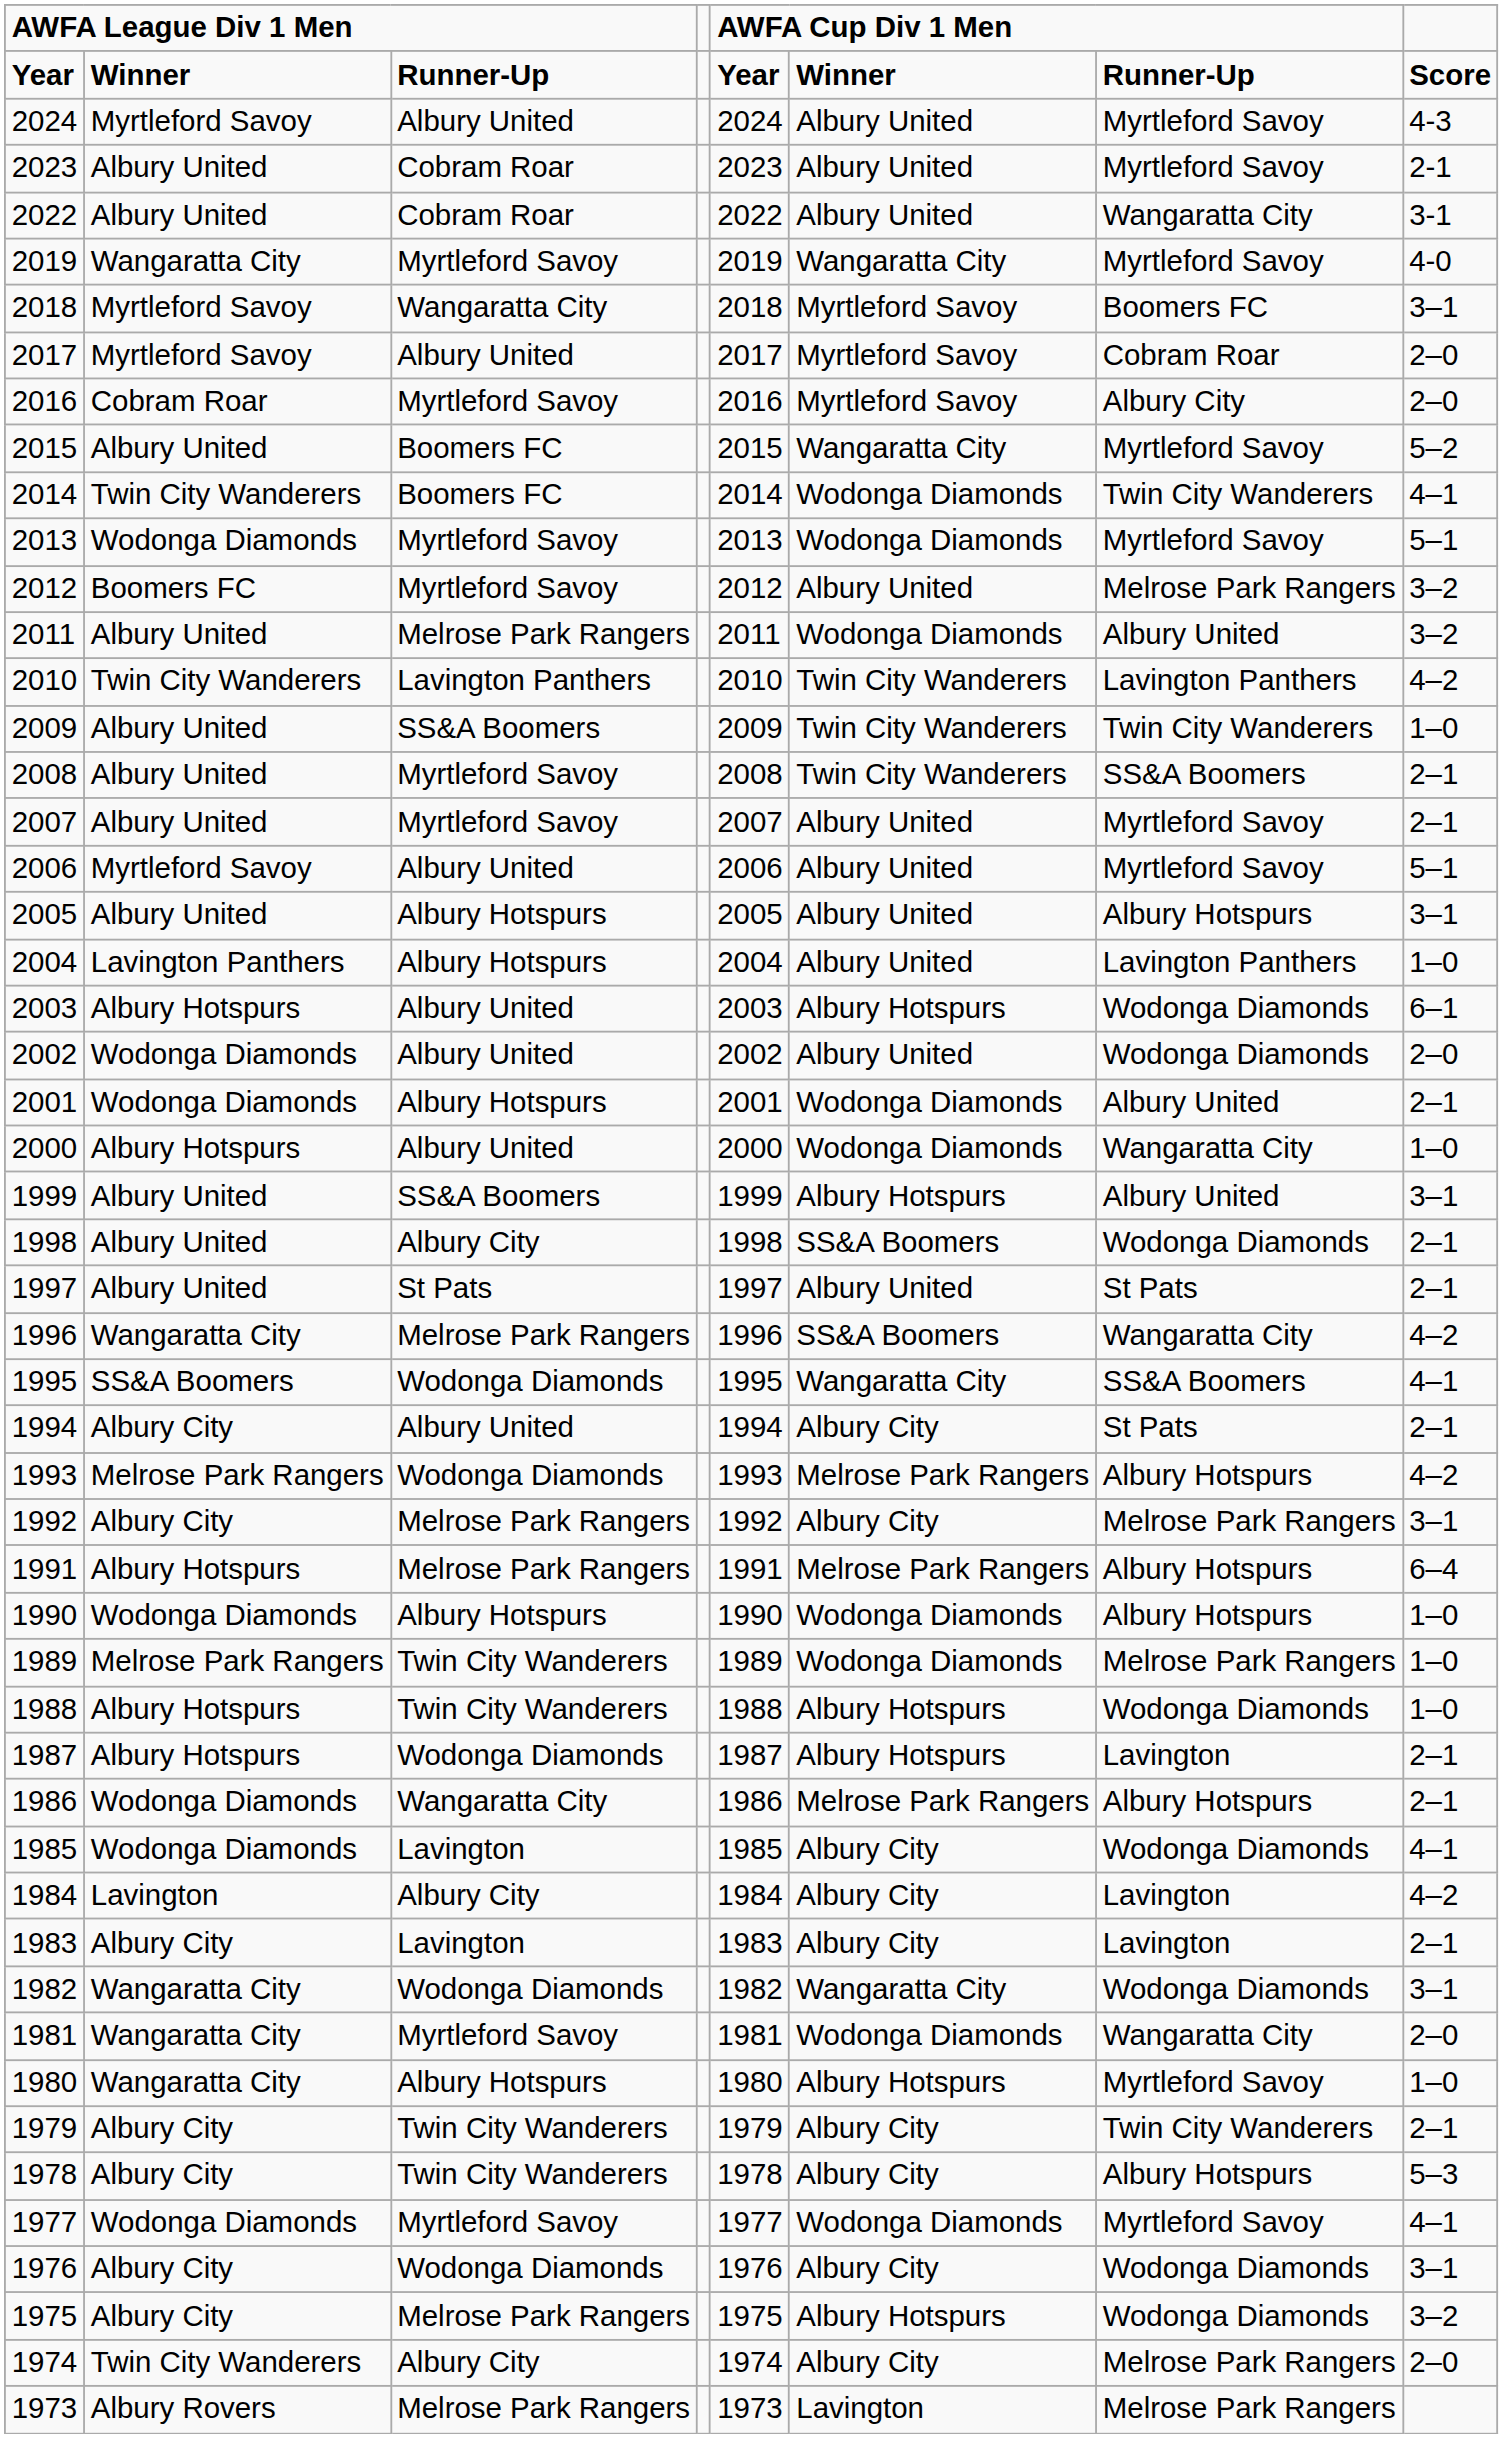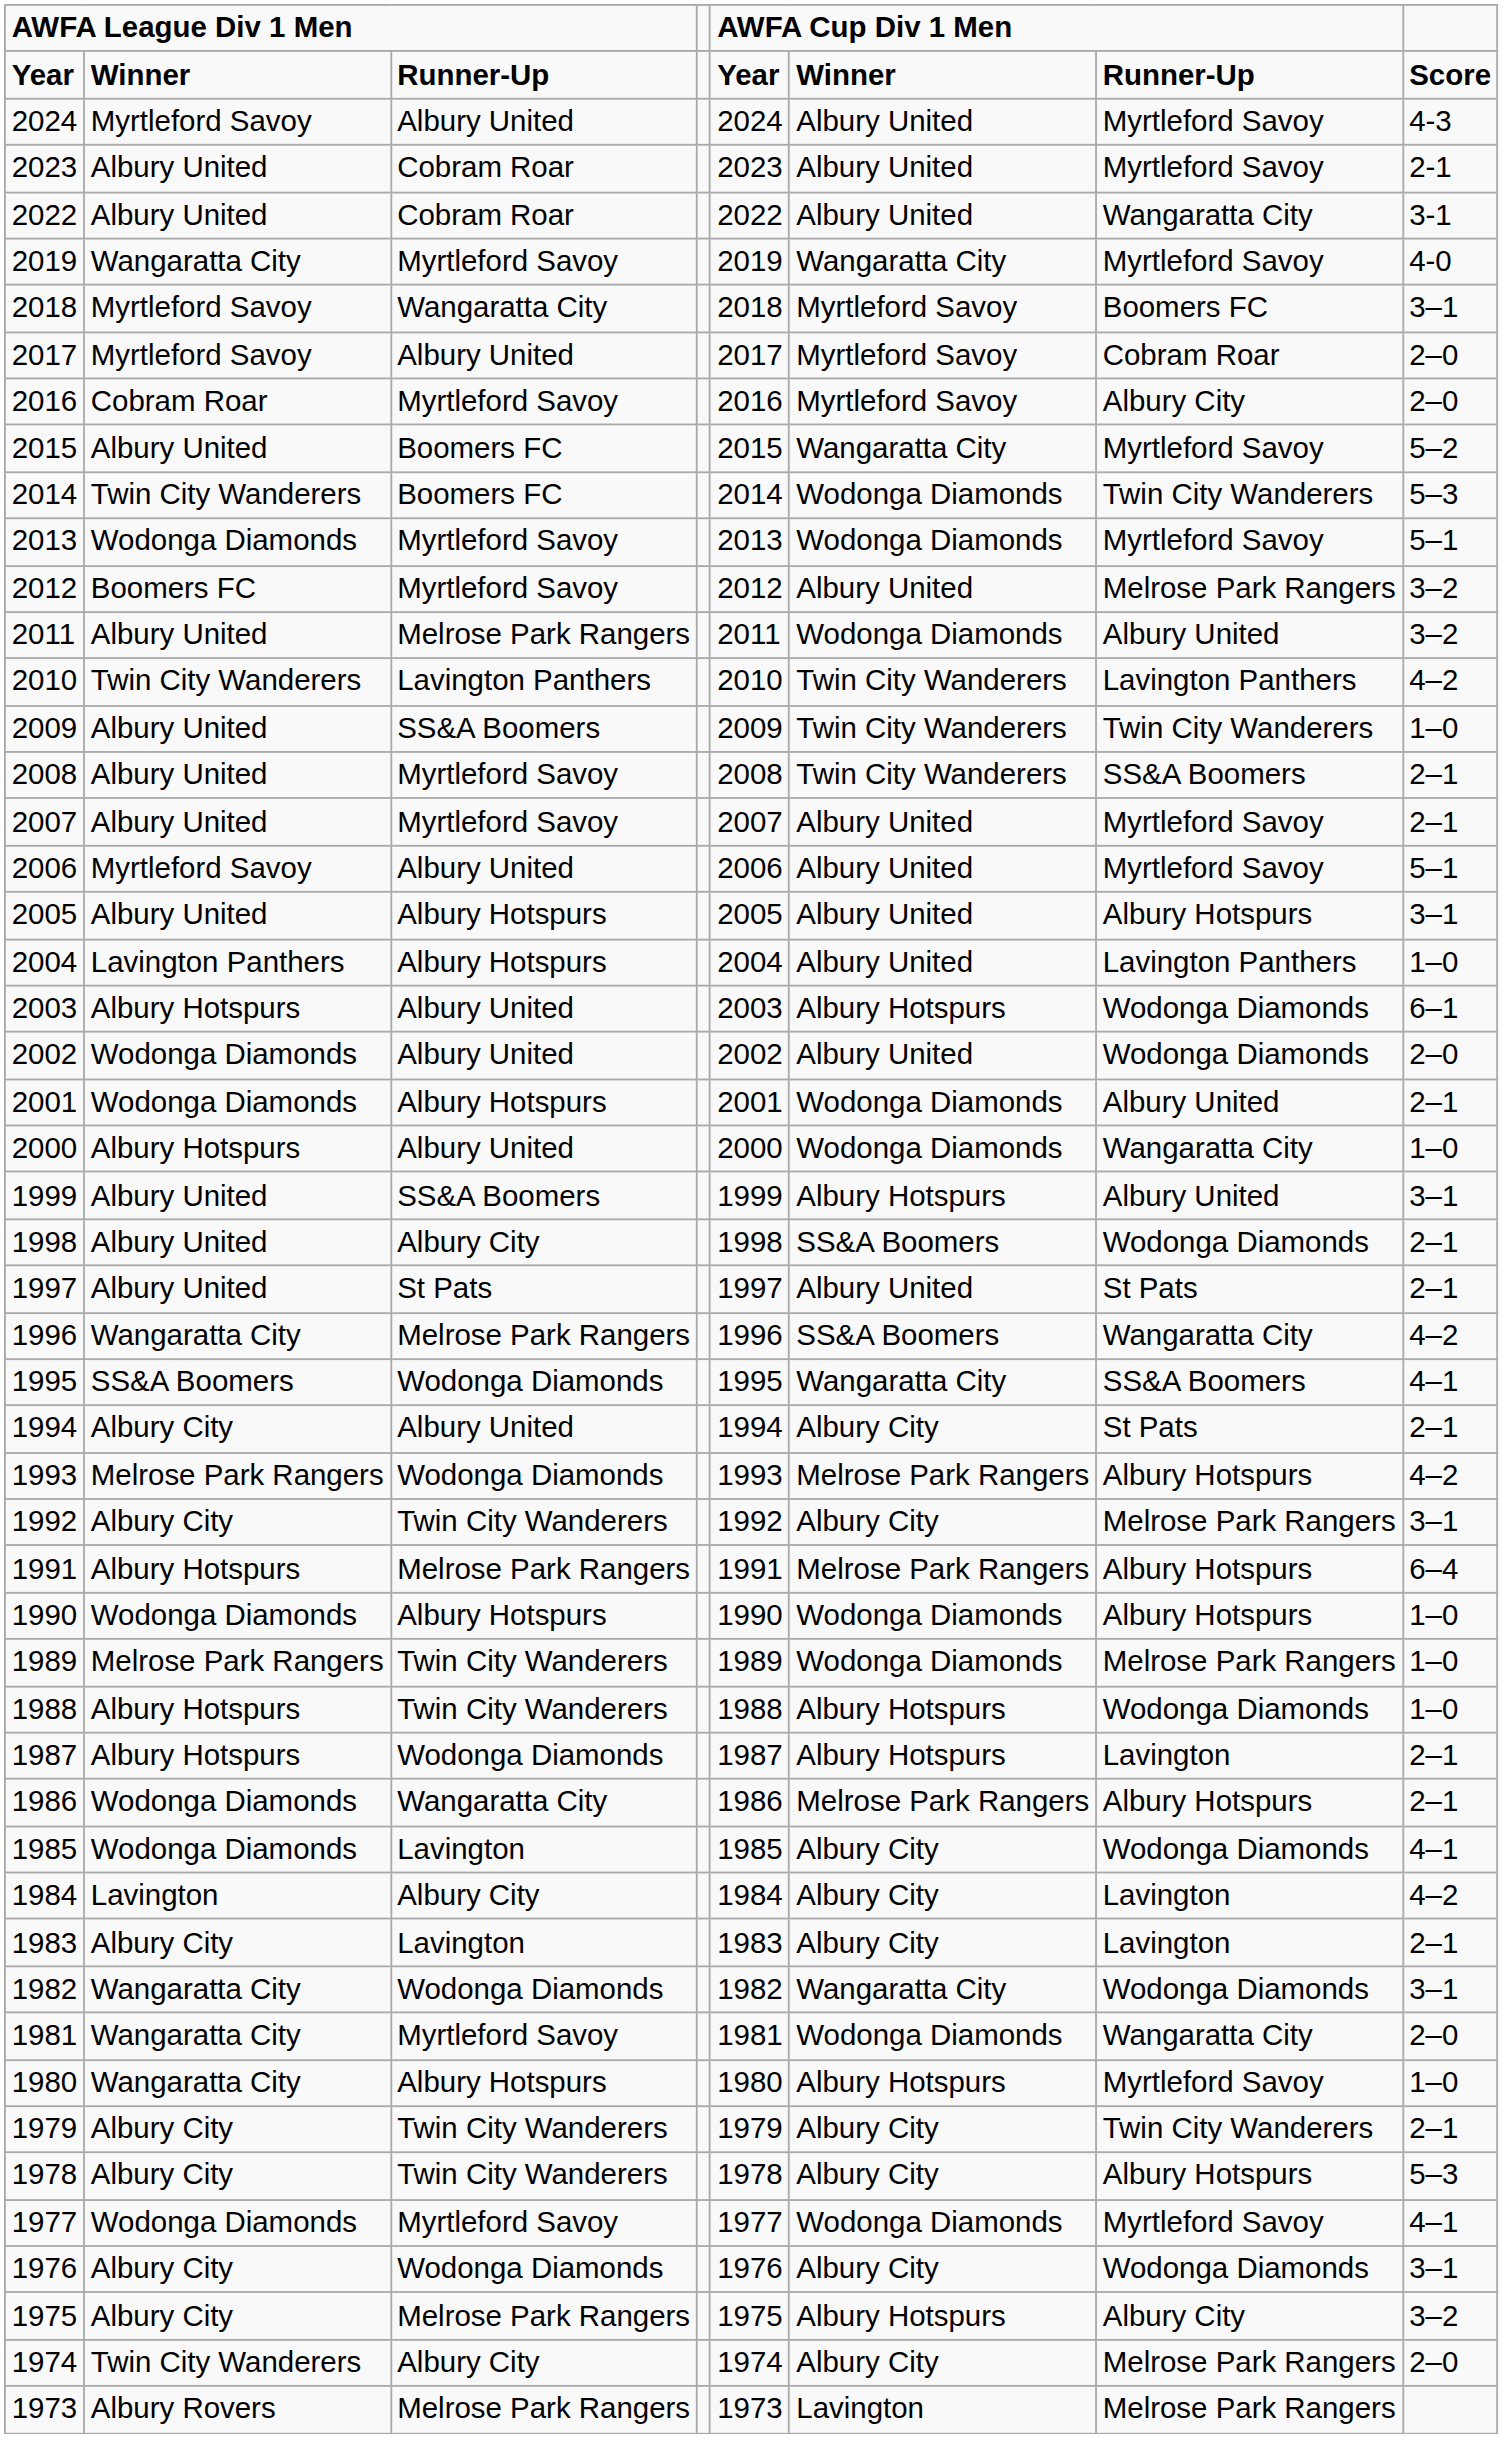(1434, 494) 4–1 -> (1434, 494) 5–3
(544, 1521) Melrose Park Rangers -> (532, 1521) Twin City Wanderers
(1236, 2315) Wodonga Diamonds -> (1174, 2315) Albury City
